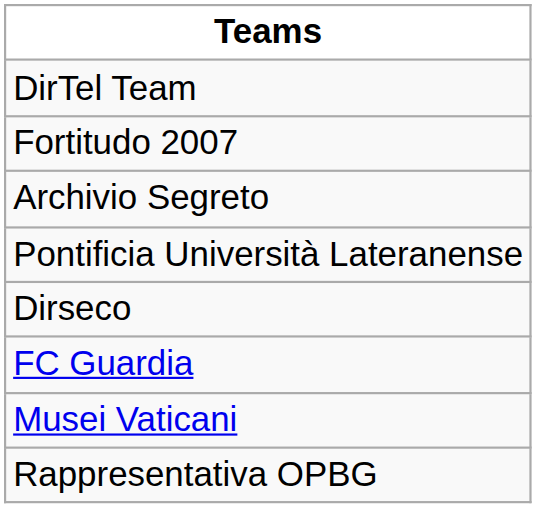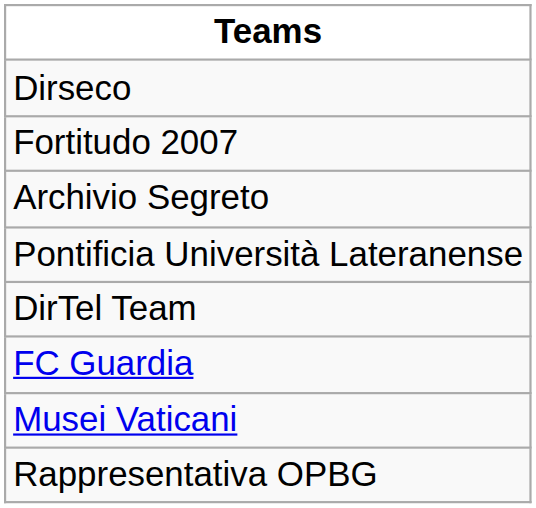(105, 87) DirTel Team -> (72, 87) Dirseco
(72, 308) Dirseco -> (105, 308) DirTel Team
